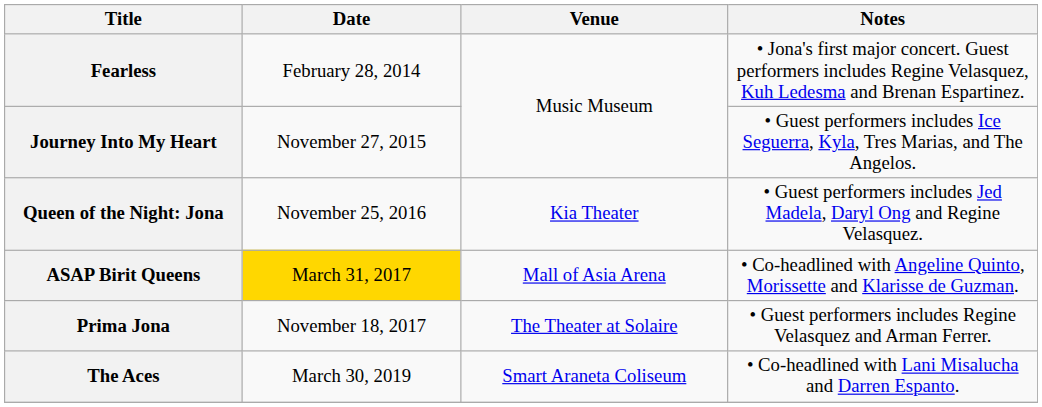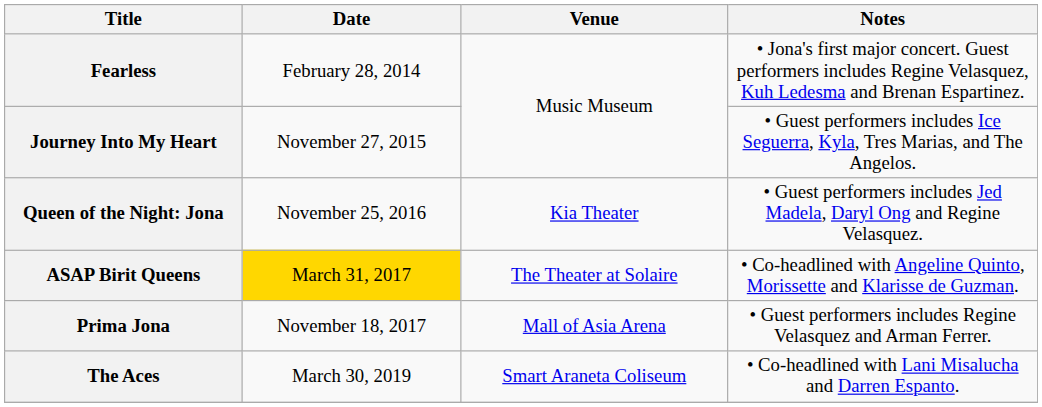(594, 274) Mall of Asia Arena -> (594, 274) The Theater at Solaire
(594, 325) The Theater at Solaire -> (594, 325) Mall of Asia Arena
